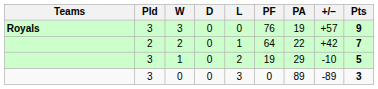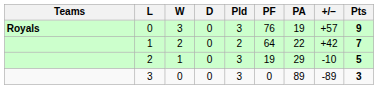columns swapped: (150, 12) <-> (239, 12)
